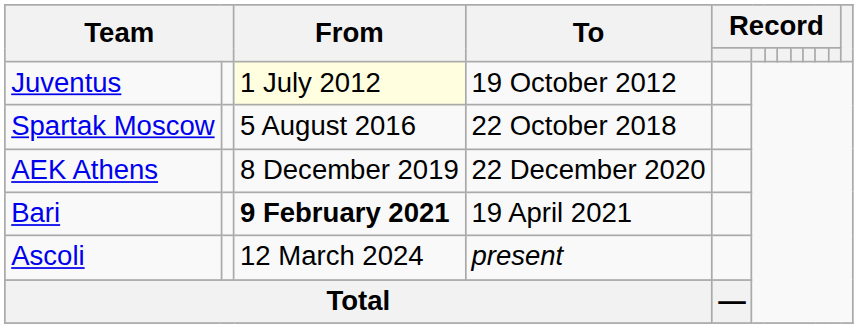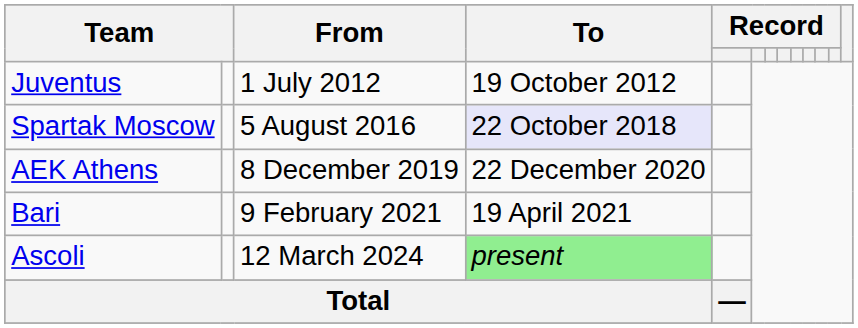(310, 82) lightyellow background -> (310, 82) no background
(574, 126) no background -> (574, 126) lavender background
(345, 213) bold -> (341, 213) normal
(517, 257) no background -> (517, 257) lightgreen background
